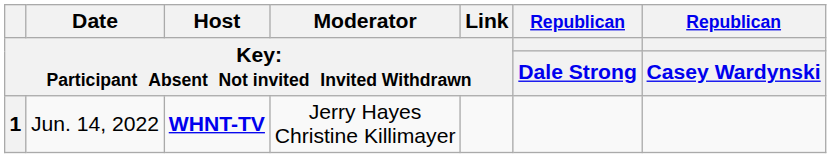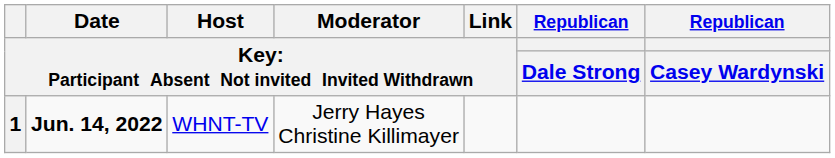(95, 123) normal -> (97, 123) bold
(217, 123) bold -> (220, 123) normal
